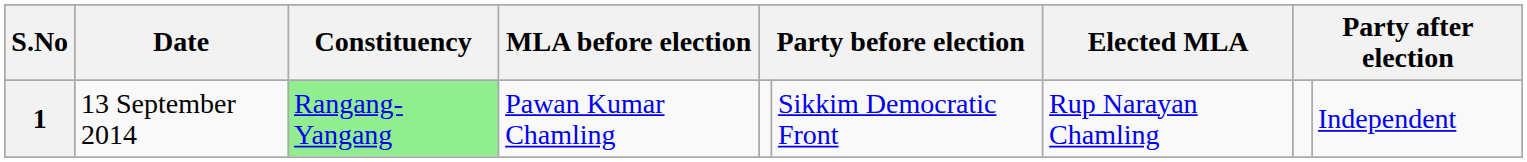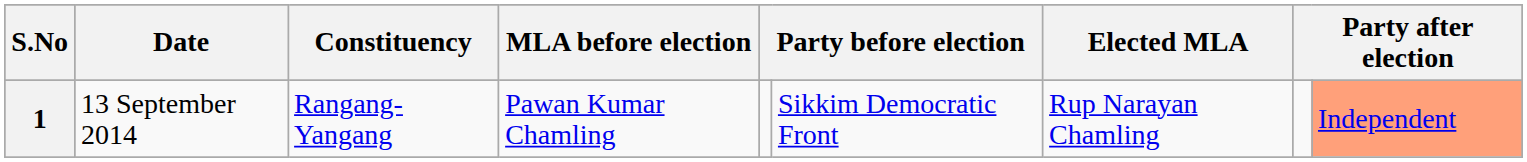(349, 118) lightgreen background -> (349, 118) no background
(1387, 118) no background -> (1387, 118) lightsalmon background
